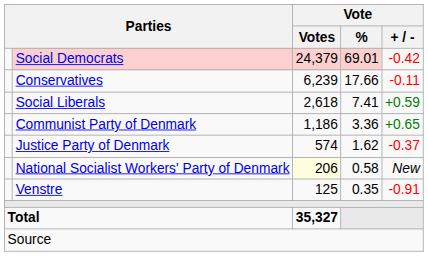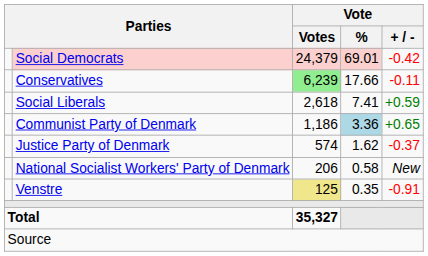(321, 80) no background -> (321, 80) lightgreen background
(365, 124) no background -> (365, 124) lightblue background
(326, 168) lightyellow background -> (326, 168) no background
(326, 189) no background -> (326, 189) khaki background
